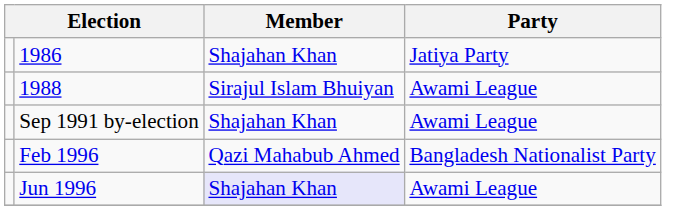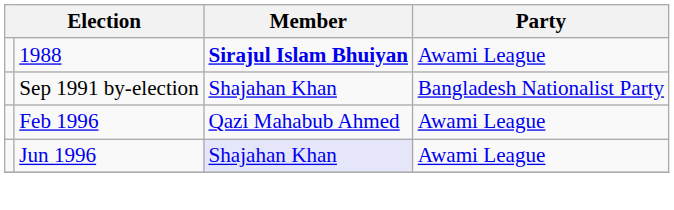- row: (40, 54)
(301, 88) normal -> (308, 54) bold
(473, 121) Awami League -> (541, 88) Bangladesh Nationalist Party
(533, 155) Bangladesh Nationalist Party -> (482, 121) Awami League
